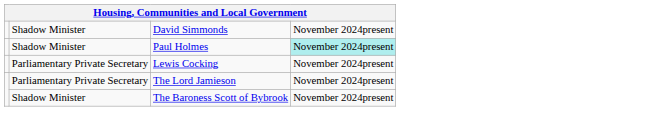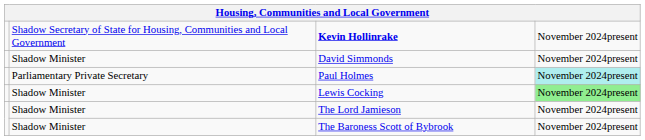+ row: (358, 36)
(49, 47) Shadow Minister -> (80, 76) Parliamentary Private Secretary
(80, 64) Parliamentary Private Secretary -> (49, 93) Shadow Minister
(343, 64) no background -> (588, 93) lightgreen background
(80, 81) Parliamentary Private Secretary -> (49, 110) Shadow Minister
